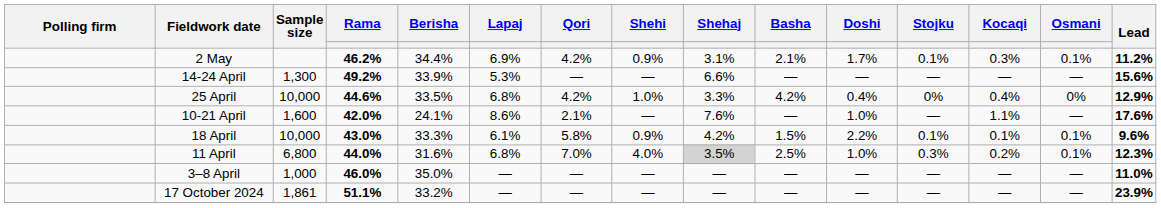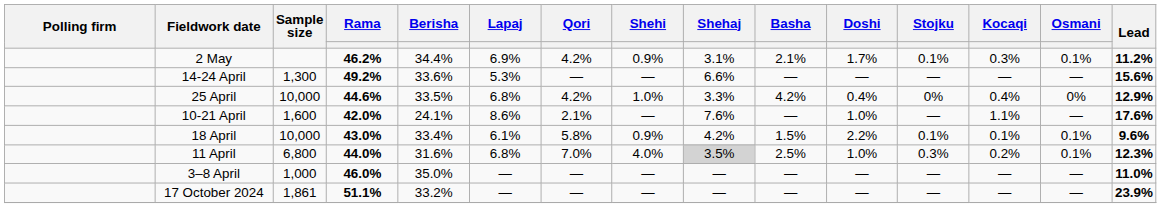(434, 77) 33.9% -> (434, 77) 33.6%
(434, 135) 33.3% -> (434, 135) 33.4%
